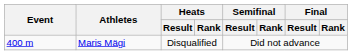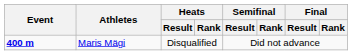(20, 43) normal -> (20, 43) bold
